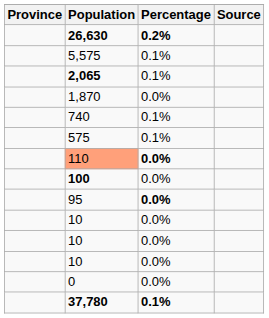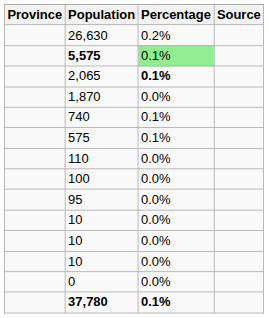(88, 35) bold -> (88, 35) normal
(156, 35) bold -> (156, 35) normal
(84, 55) normal -> (84, 55) bold
(156, 55) no background -> (156, 55) lightgreen background
(84, 76) bold -> (84, 76) normal
(156, 76) normal -> (156, 76) bold
(78, 158) lightsalmon background -> (78, 158) no background
(156, 158) bold -> (156, 158) normal
(79, 179) bold -> (79, 179) normal
(156, 199) bold -> (156, 199) normal
